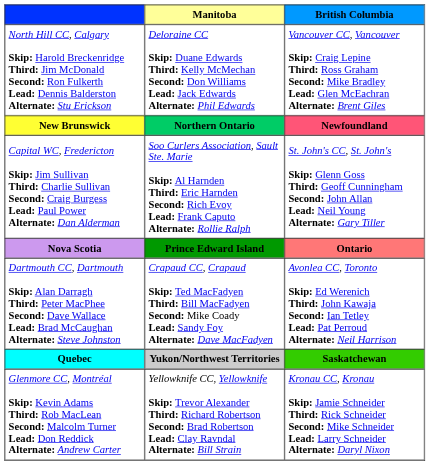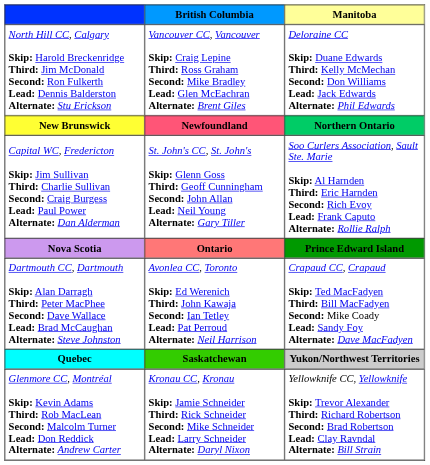columns swapped: (354, 14) <-> (215, 14)
